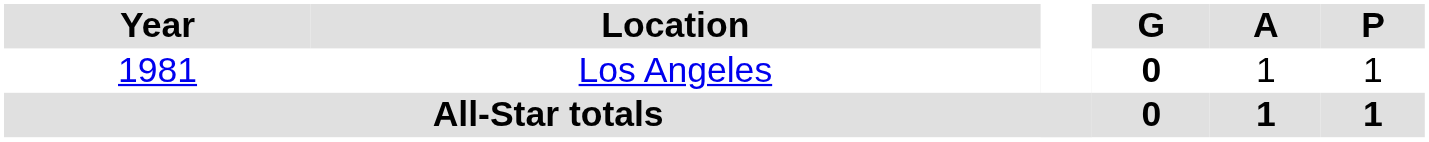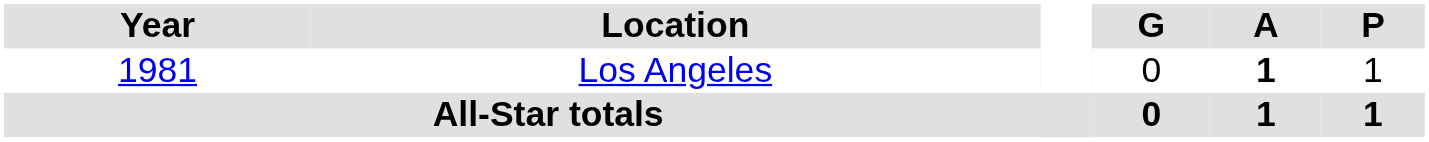(1151, 69) bold -> (1151, 69) normal
(1266, 69) normal -> (1266, 69) bold
